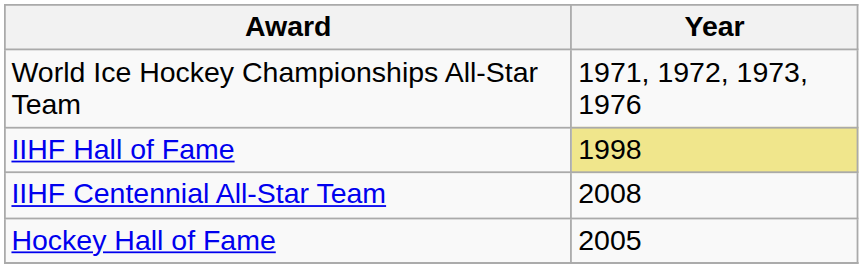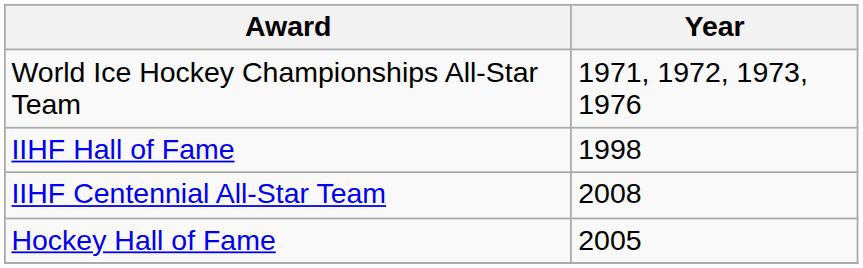(610, 149) khaki background -> (610, 149) no background
